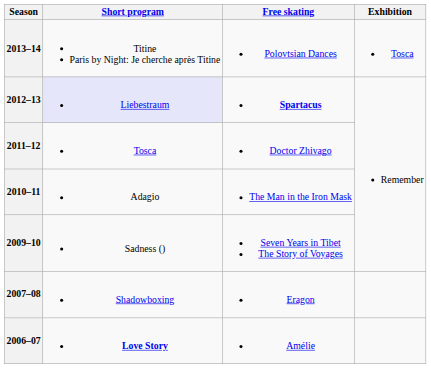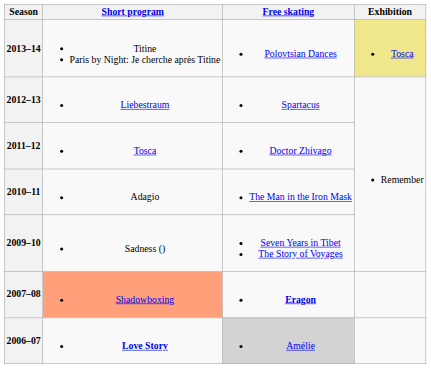(390, 54) no background -> (390, 54) khaki background
(133, 105) lavender background -> (133, 105) no background
(288, 105) bold -> (288, 105) normal
(133, 300) no background -> (133, 300) lightsalmon background
(288, 300) normal -> (288, 300) bold
(288, 346) no background -> (288, 346) lightgrey background
